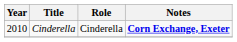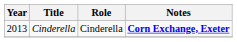(17, 28) 2010 -> (17, 28) 2013
